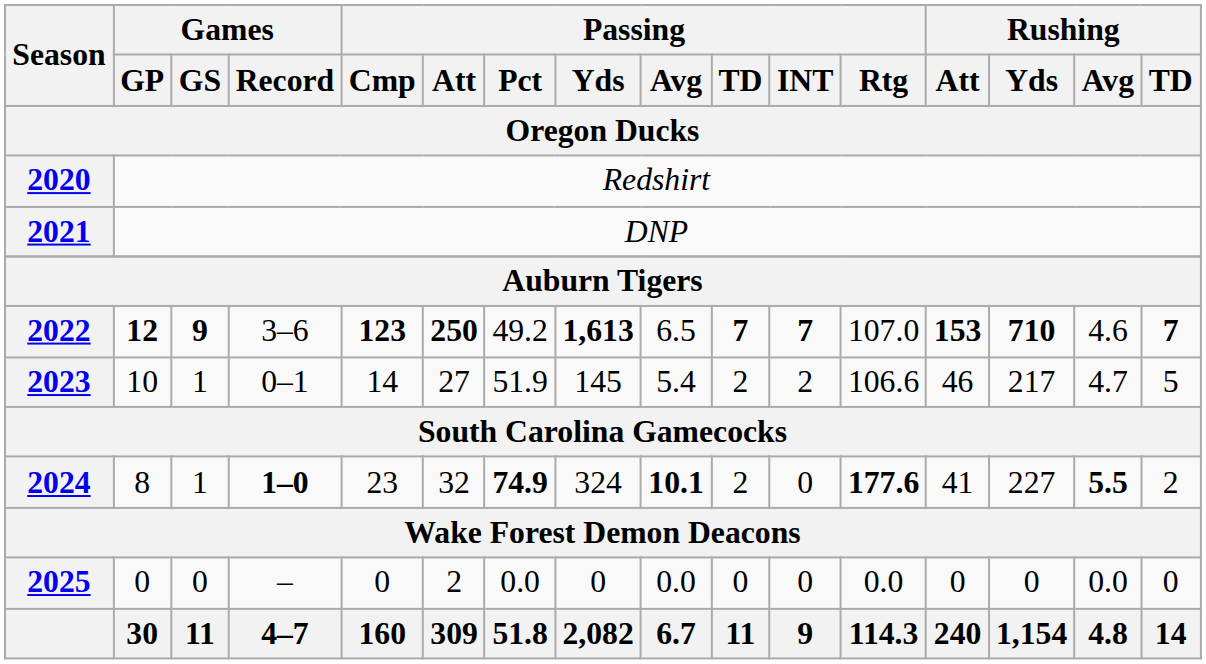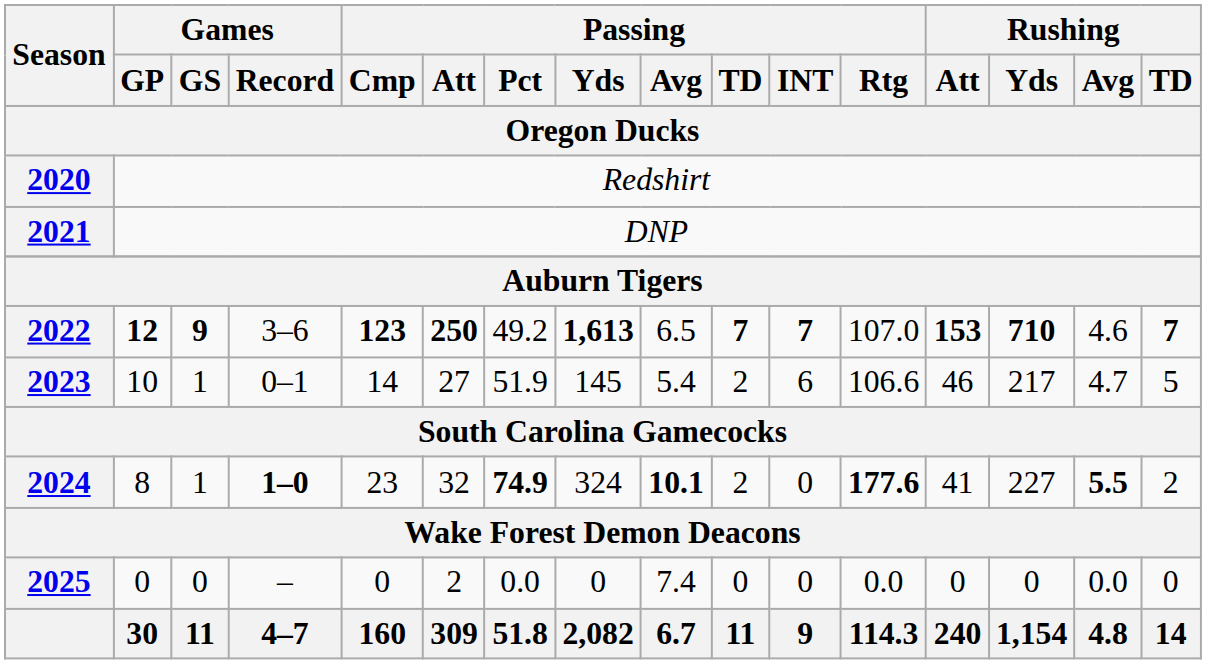(805, 381) 2 -> (805, 381) 6
(676, 582) 0.0 -> (676, 582) 7.4
